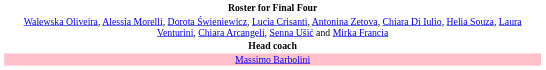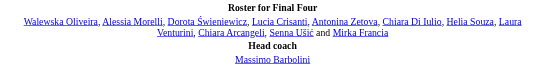(273, 59) pink background -> (273, 59) no background
